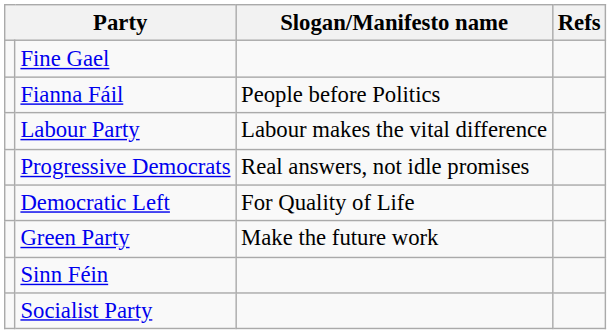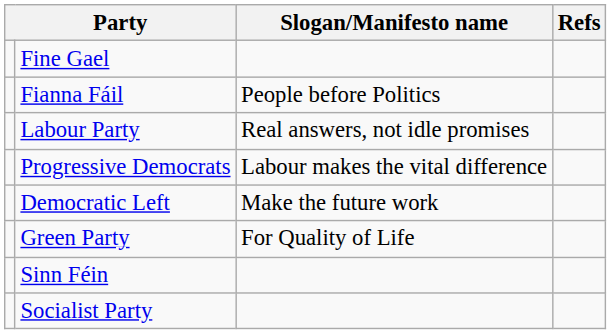(394, 130) Labour makes the vital difference -> (385, 130) Real answers, not idle promises
(385, 166) Real answers, not idle promises -> (394, 166) Labour makes the vital difference
(328, 202) For Quality of Life -> (340, 202) Make the future work
(340, 238) Make the future work -> (328, 238) For Quality of Life
